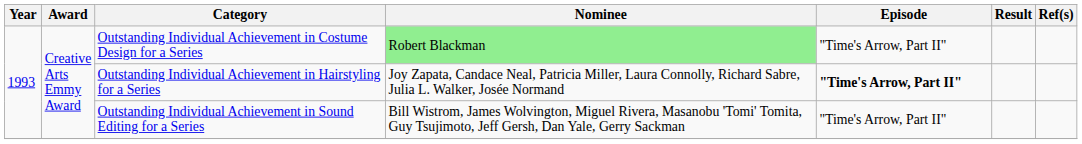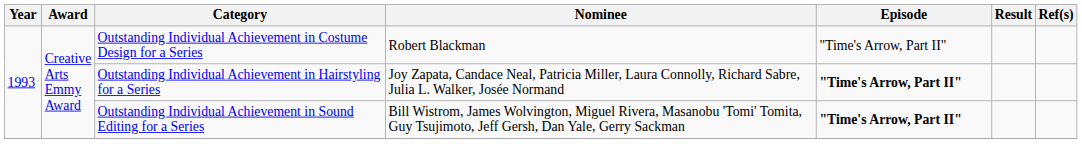(437, 44) lightgreen background -> (437, 44) no background
(883, 119) normal -> (891, 119) bold
